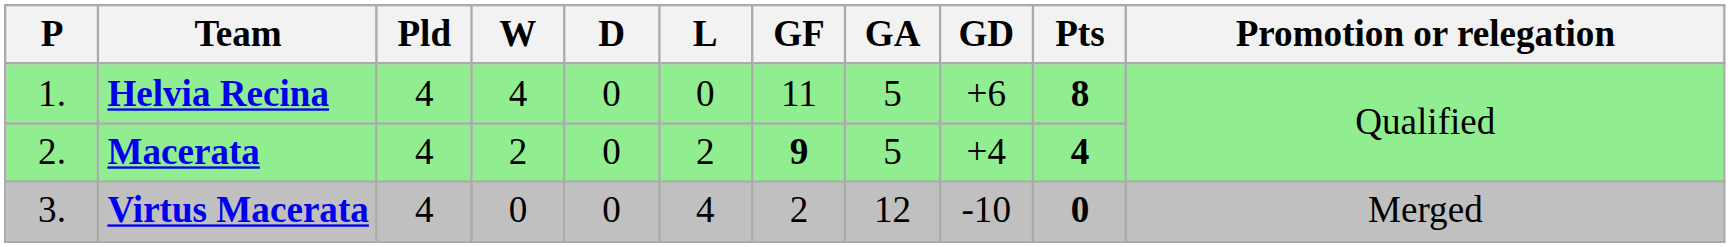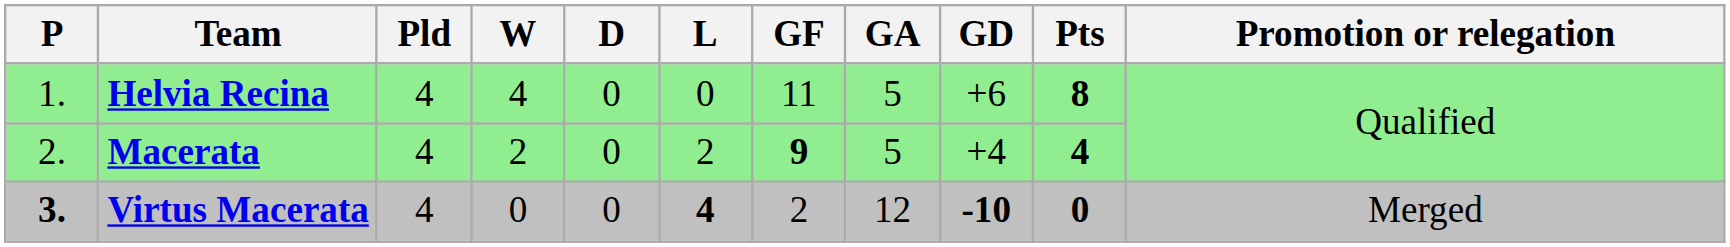(52, 210) normal -> (52, 210) bold
(705, 210) normal -> (705, 210) bold
(986, 210) normal -> (986, 210) bold
